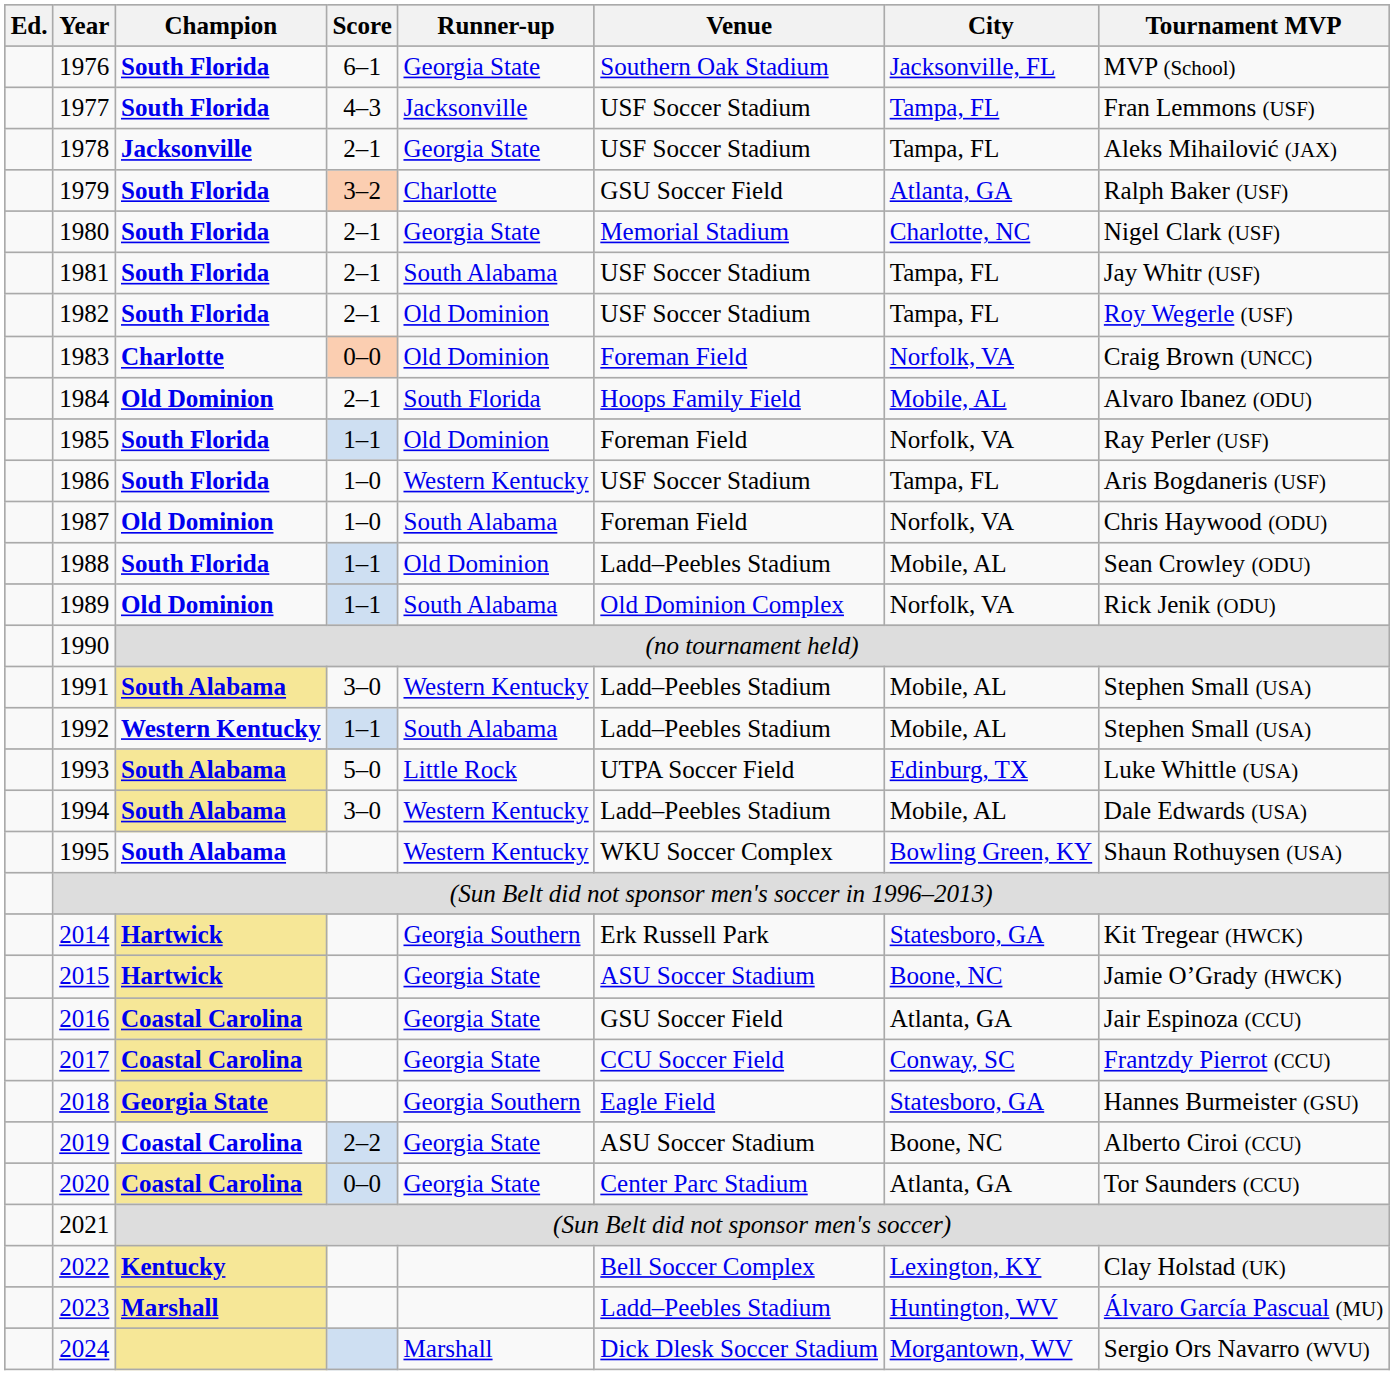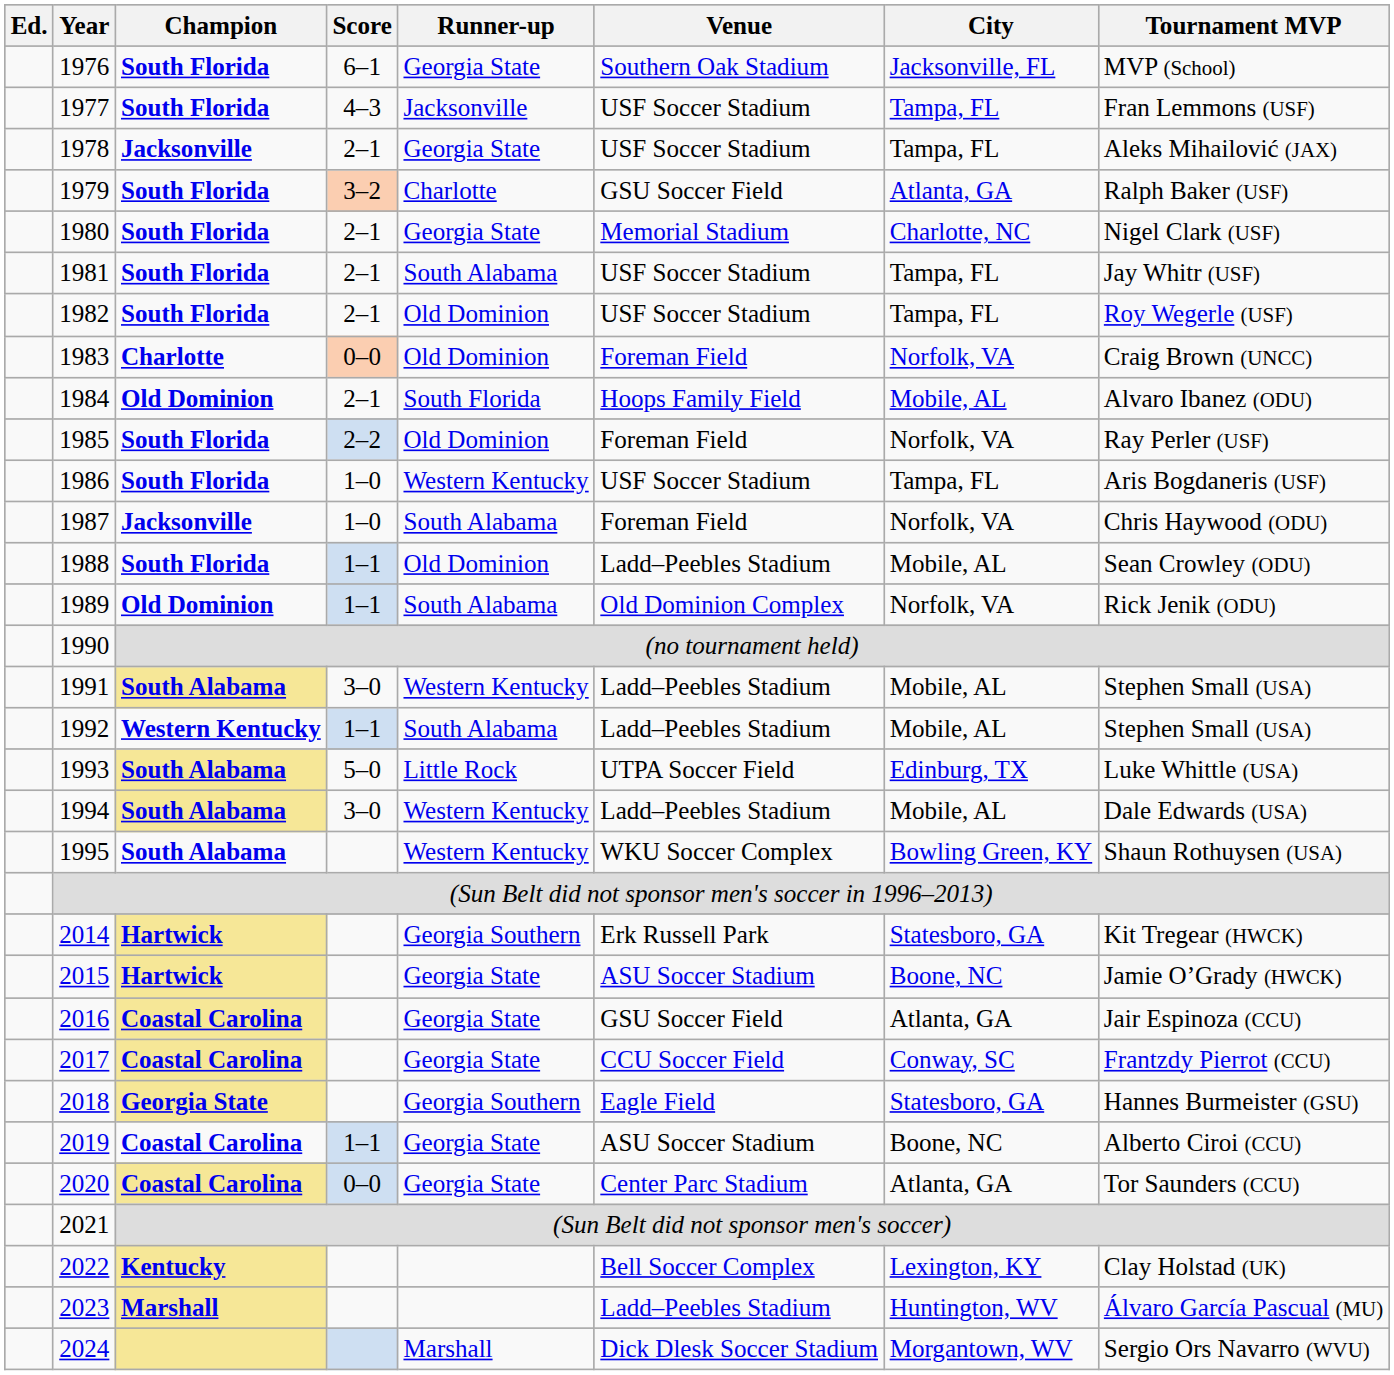(362, 438) 1–1 -> (362, 438) 2–2
(197, 521) Old Dominion -> (186, 521) Jacksonville
(362, 1141) 2–2 -> (362, 1141) 1–1
